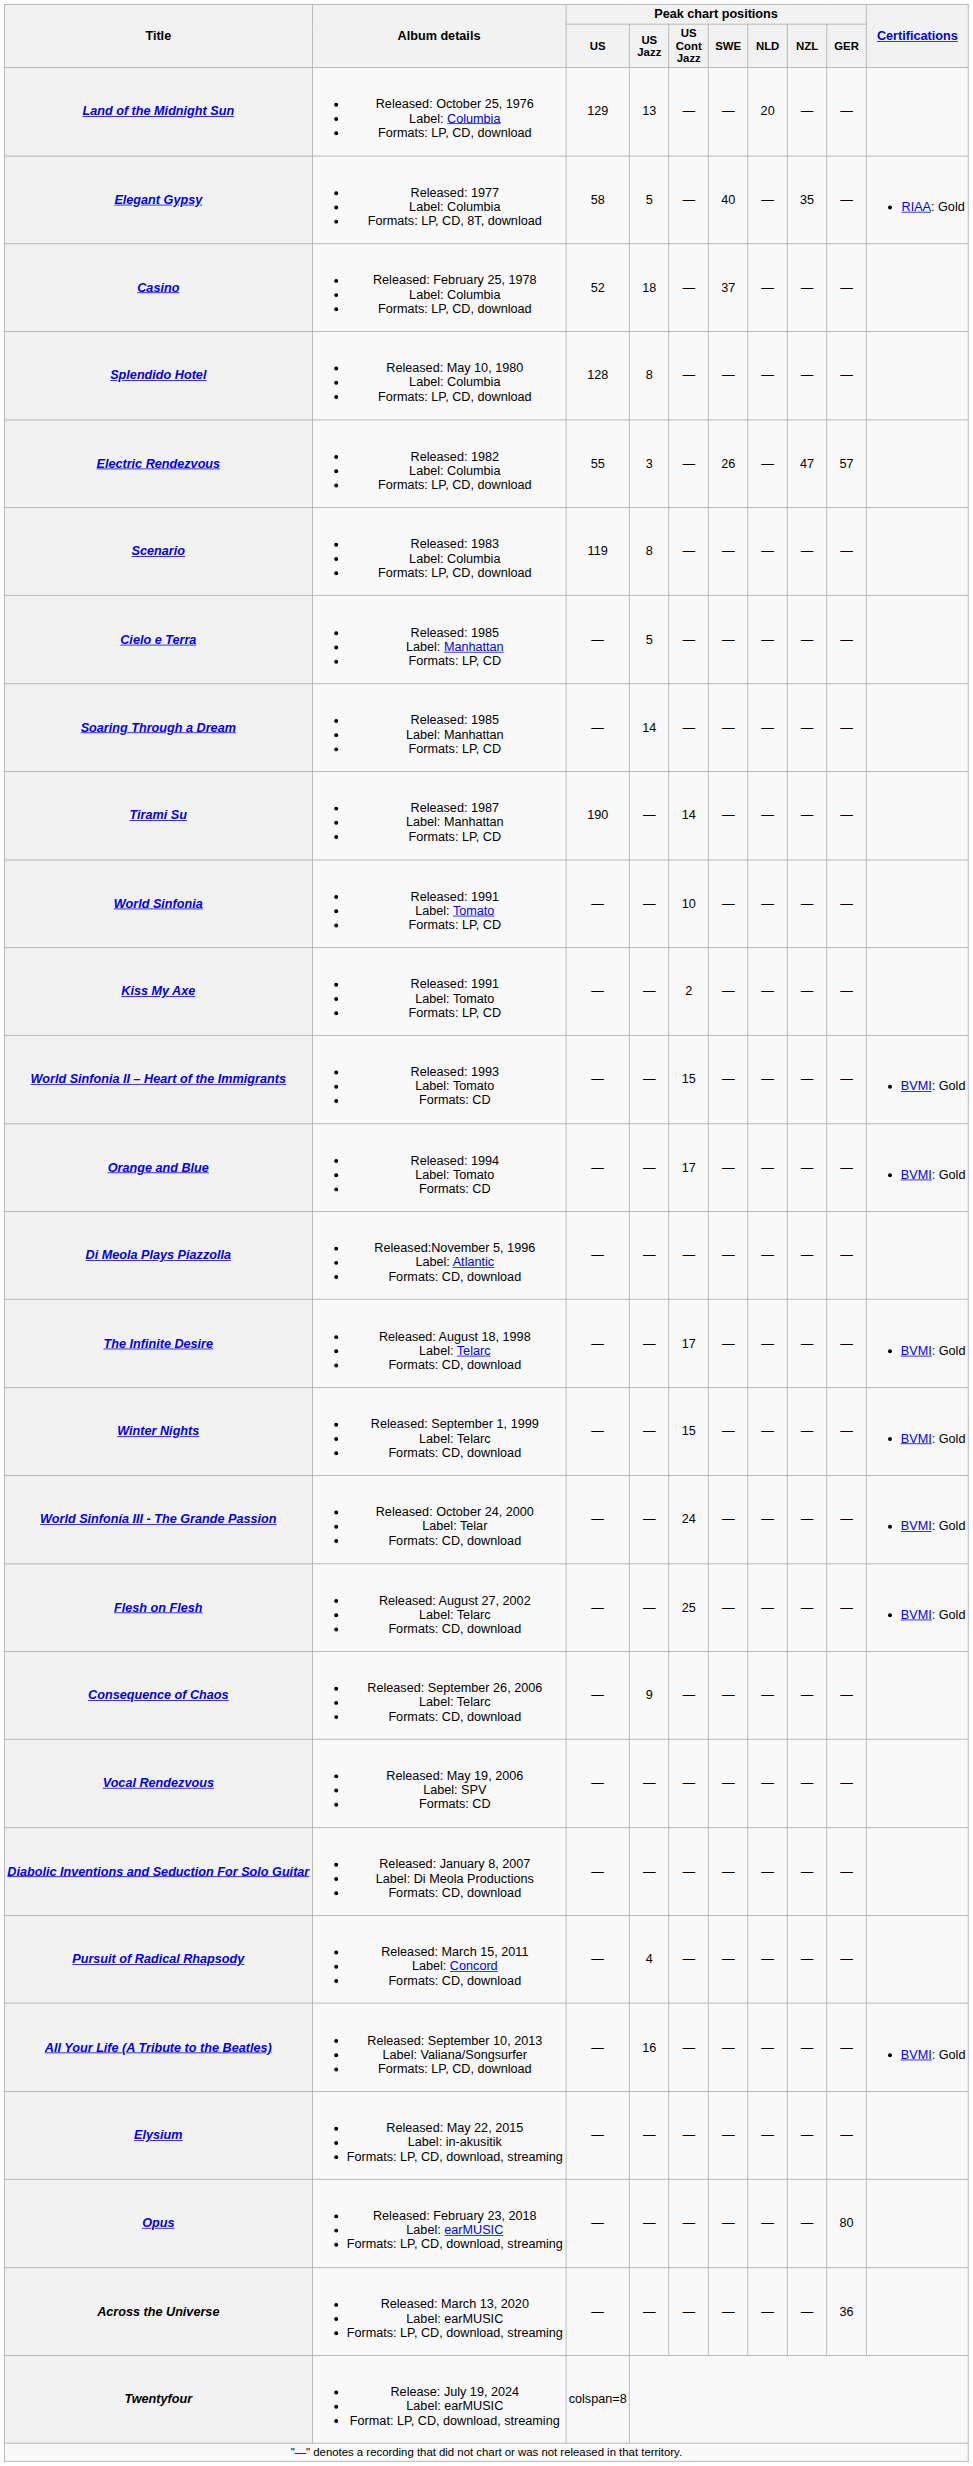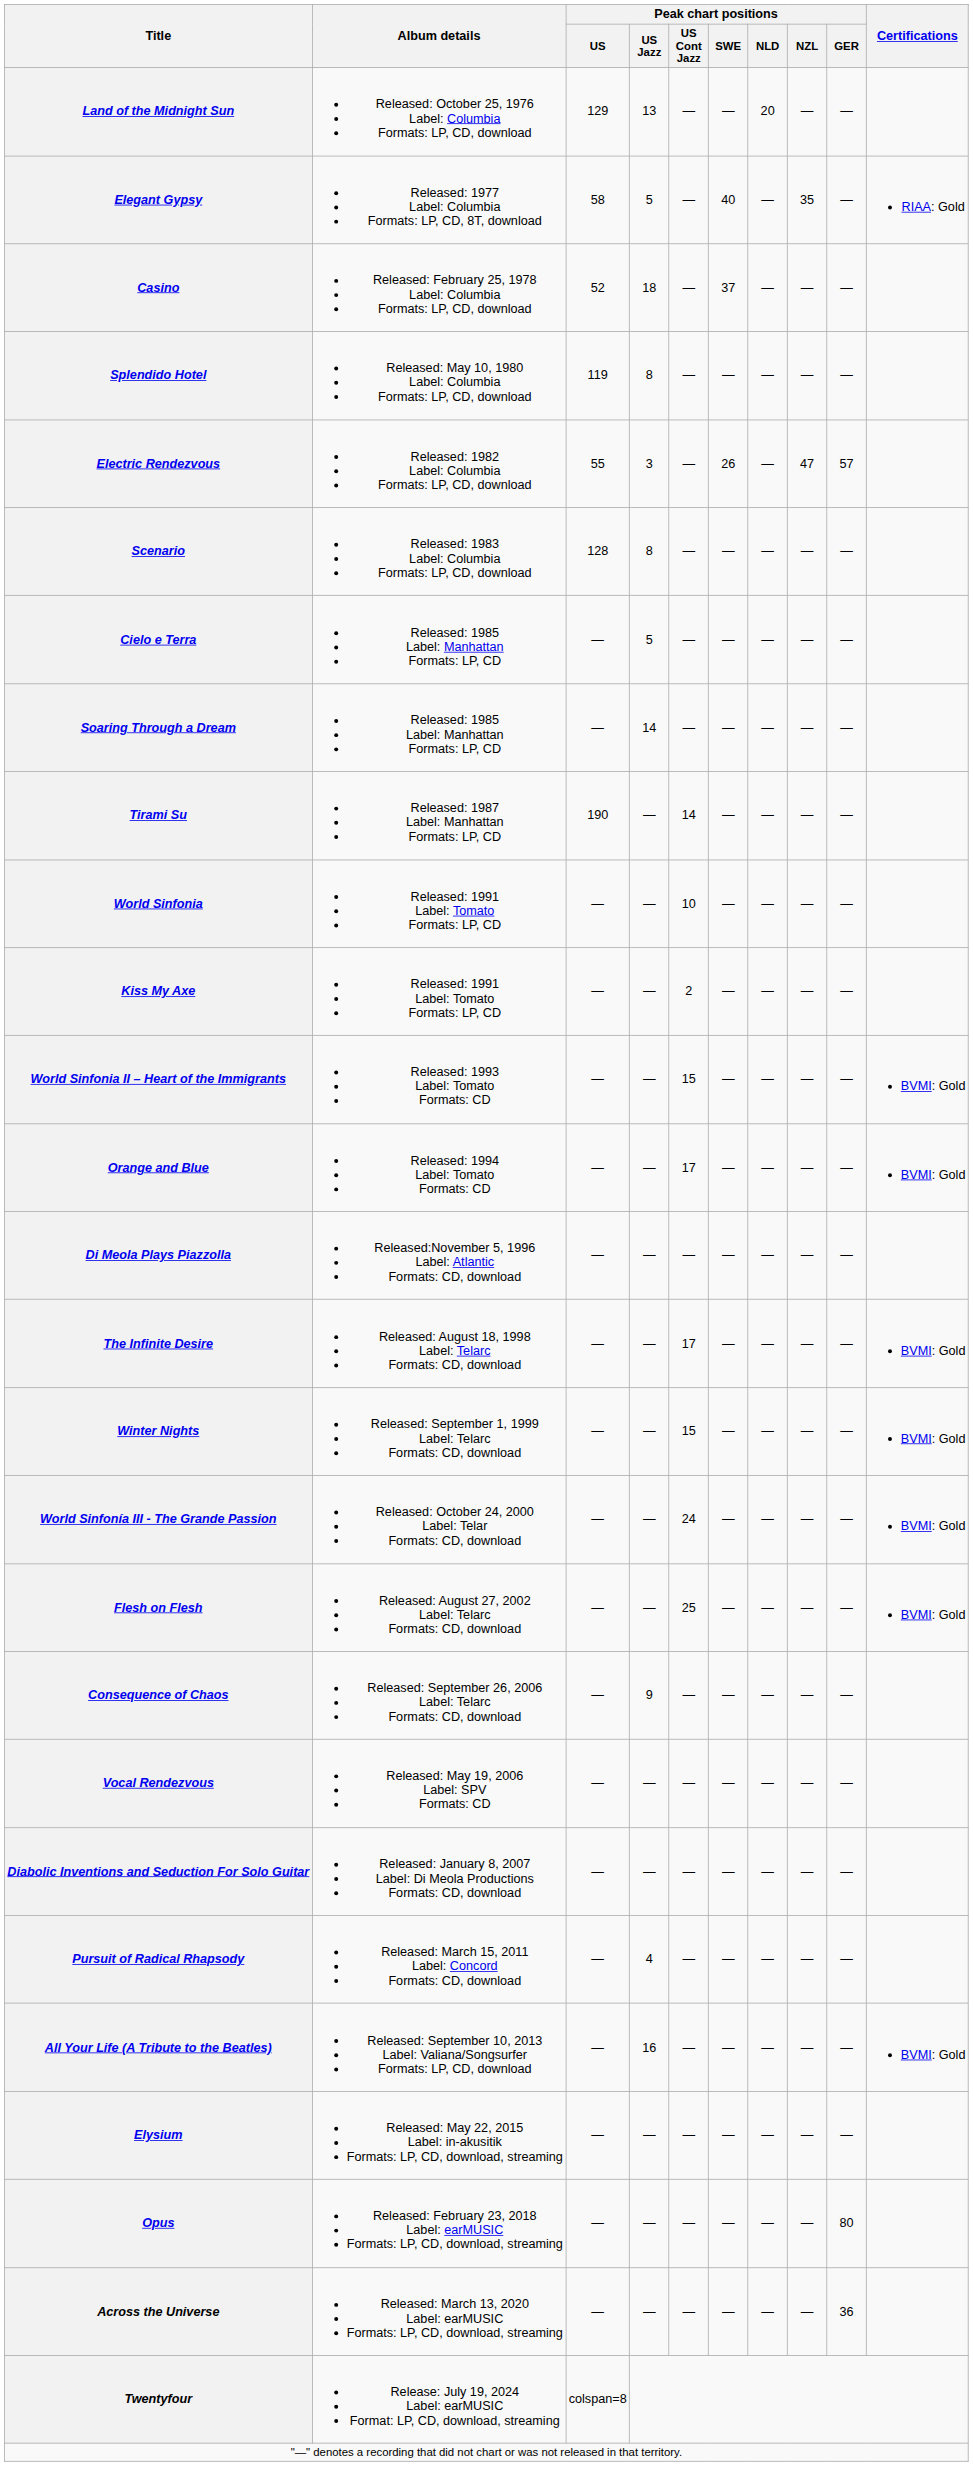(598, 375) 128 -> (598, 375) 119
(598, 551) 119 -> (598, 551) 128
